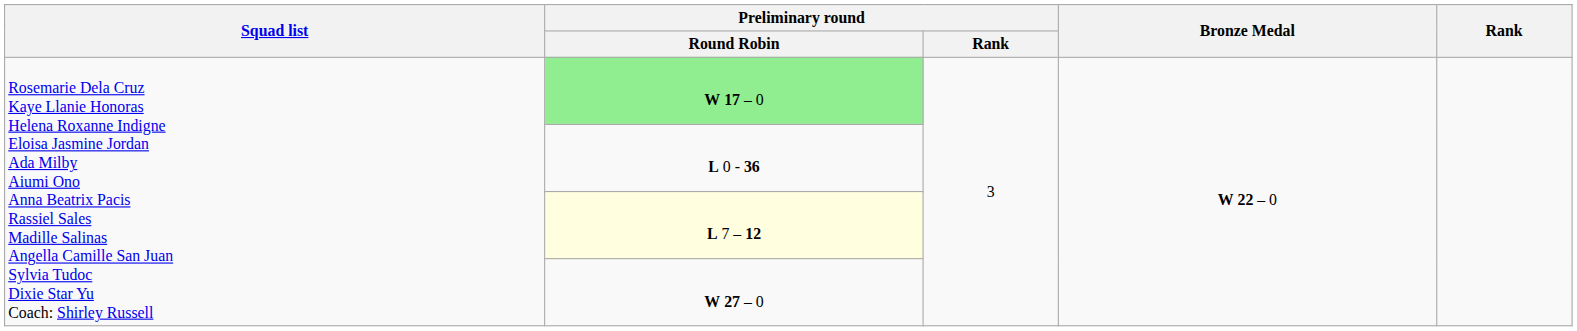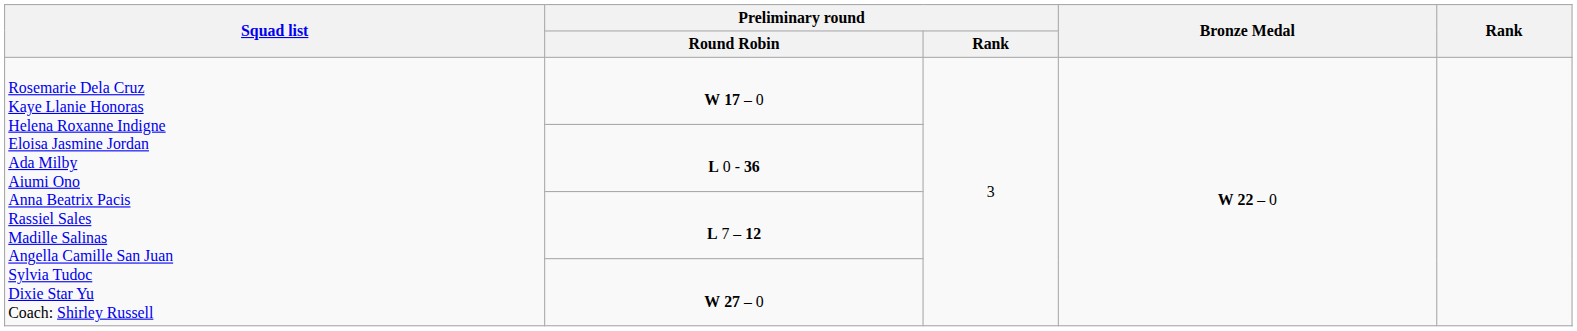(734, 100) lightgreen background -> (734, 100) no background
(734, 234) lightyellow background -> (734, 234) no background
